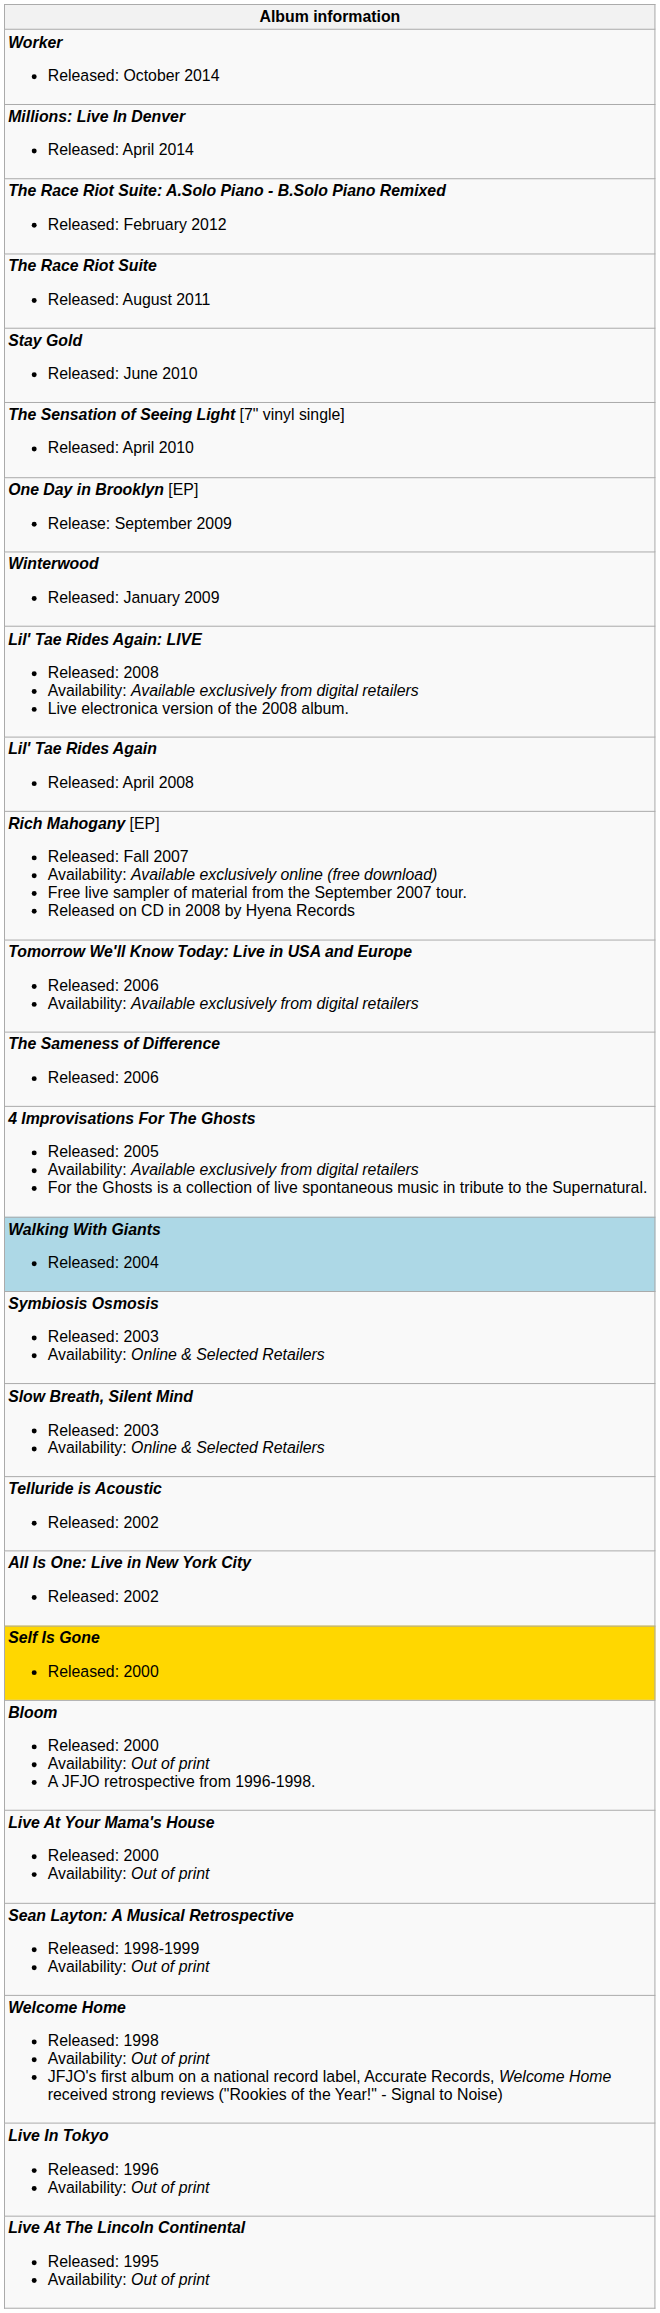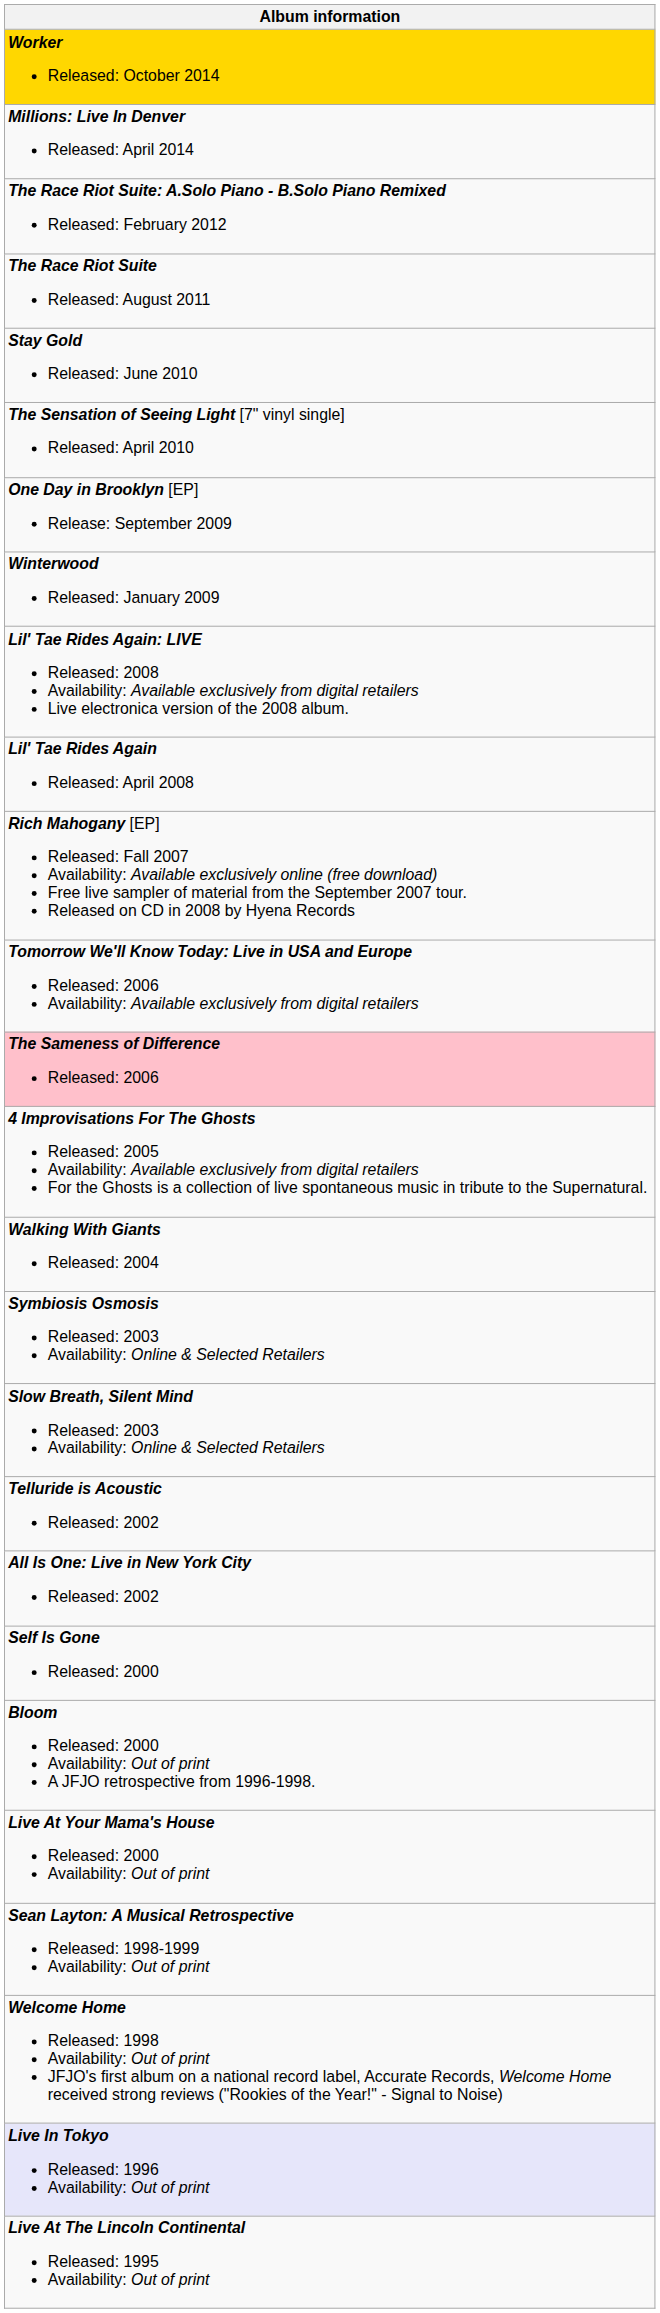(330, 59) no background -> (330, 59) gold background
(330, 1061) no background -> (330, 1061) pink background
(330, 1246) lightblue background -> (330, 1246) no background
(330, 1655) gold background -> (330, 1655) no background
(330, 2162) no background -> (330, 2162) lavender background
